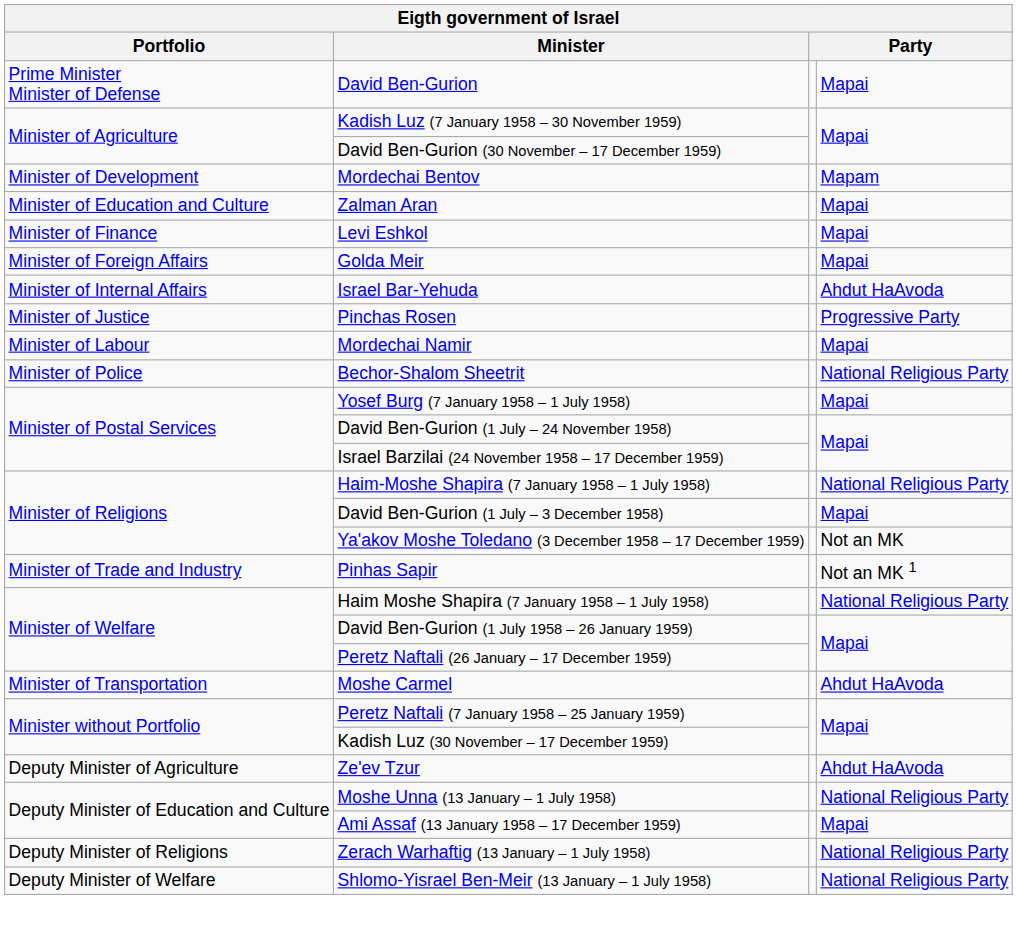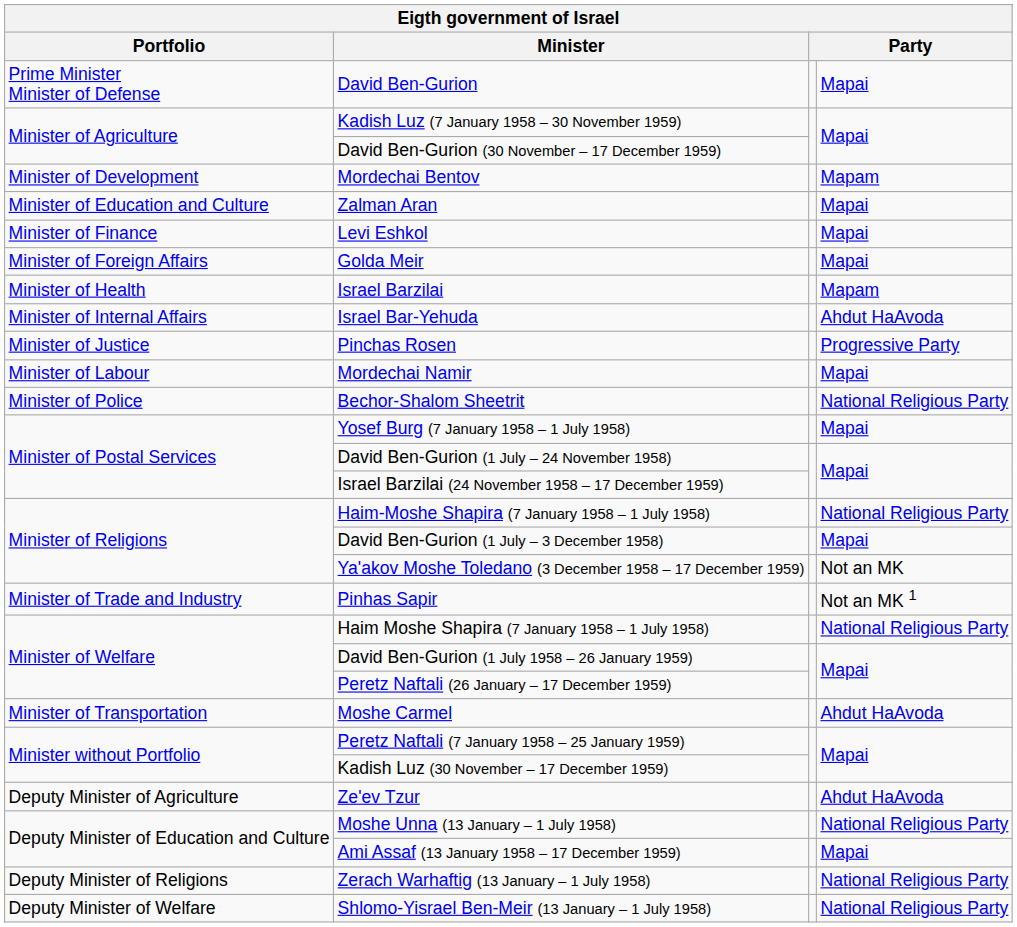+ row: (390, 289)
